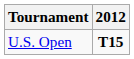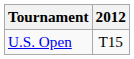(111, 42) bold -> (111, 42) normal
